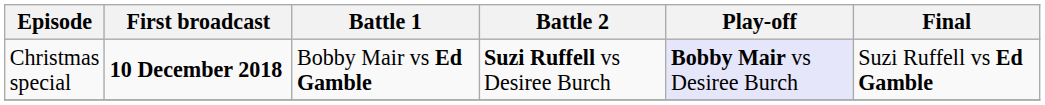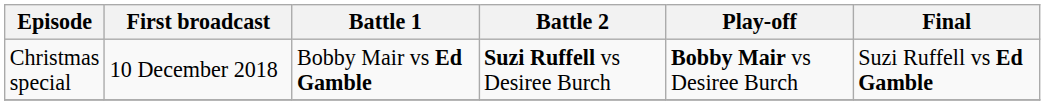(196, 69) bold -> (194, 69) normal
(741, 69) lavender background -> (741, 69) no background
